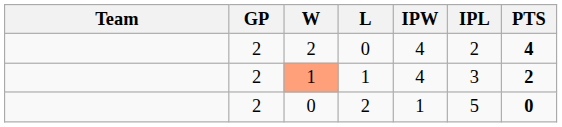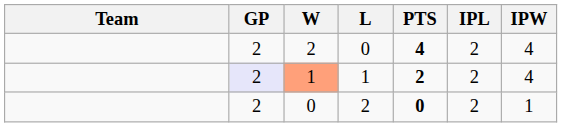columns swapped: (420, 19) <-> (529, 19)
(256, 77) no background -> (256, 77) lavender background
(474, 77) 3 -> (474, 77) 2
(474, 106) 5 -> (474, 106) 2
